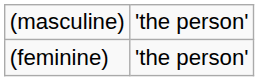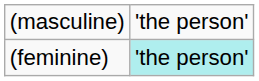(192, 57) no background -> (192, 57) paleturquoise background
